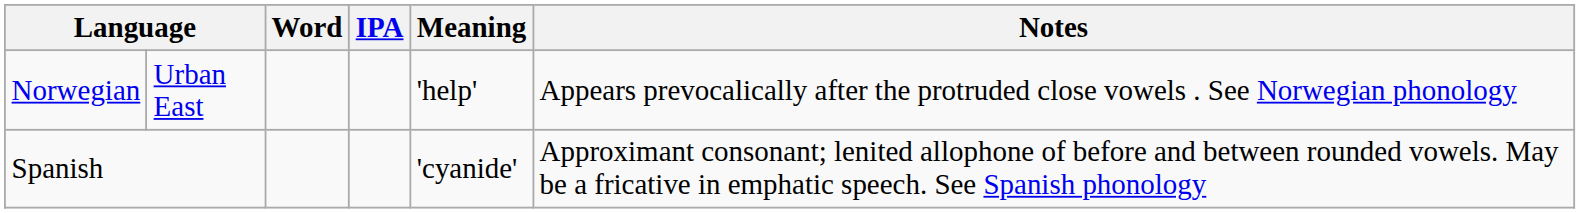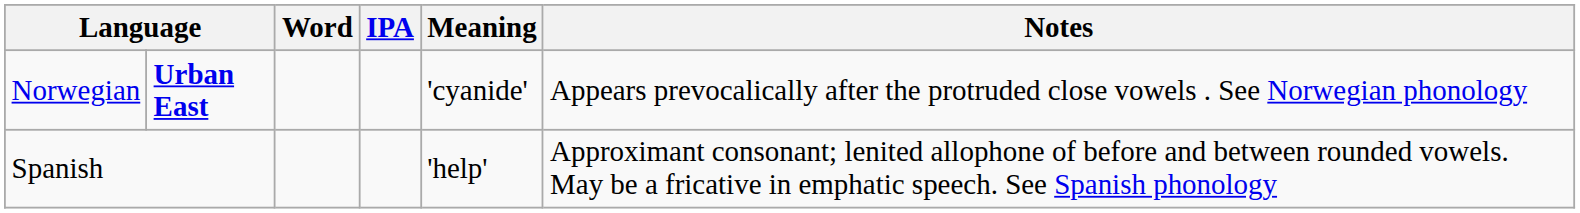(190, 89) normal -> (194, 89) bold
(447, 89) 'help' -> (477, 89) 'cyanide'
(467, 168) 'cyanide' -> (457, 168) 'help'
